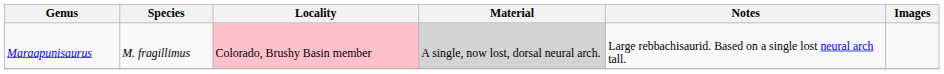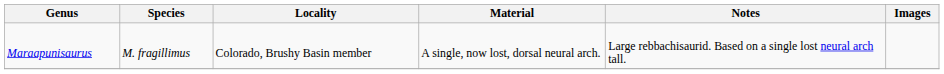(294, 52) pink background -> (294, 52) no background
(511, 52) lightgrey background -> (511, 52) no background
